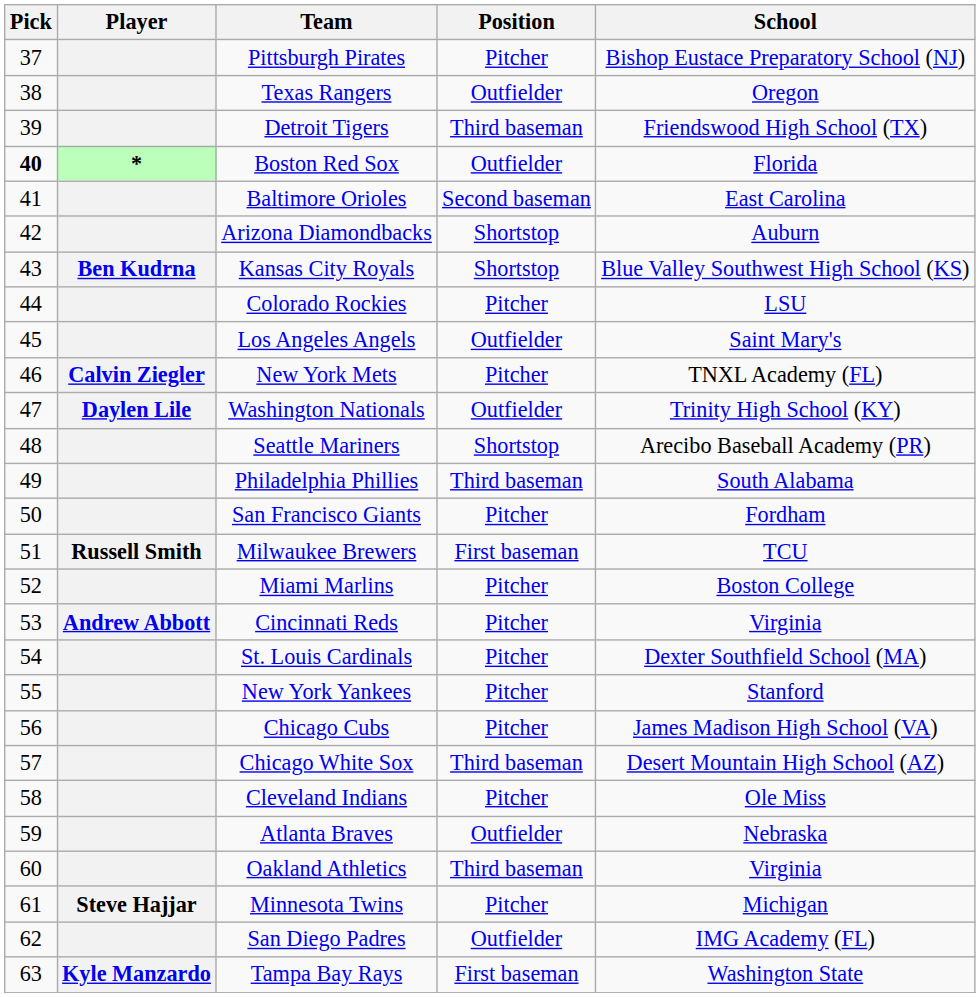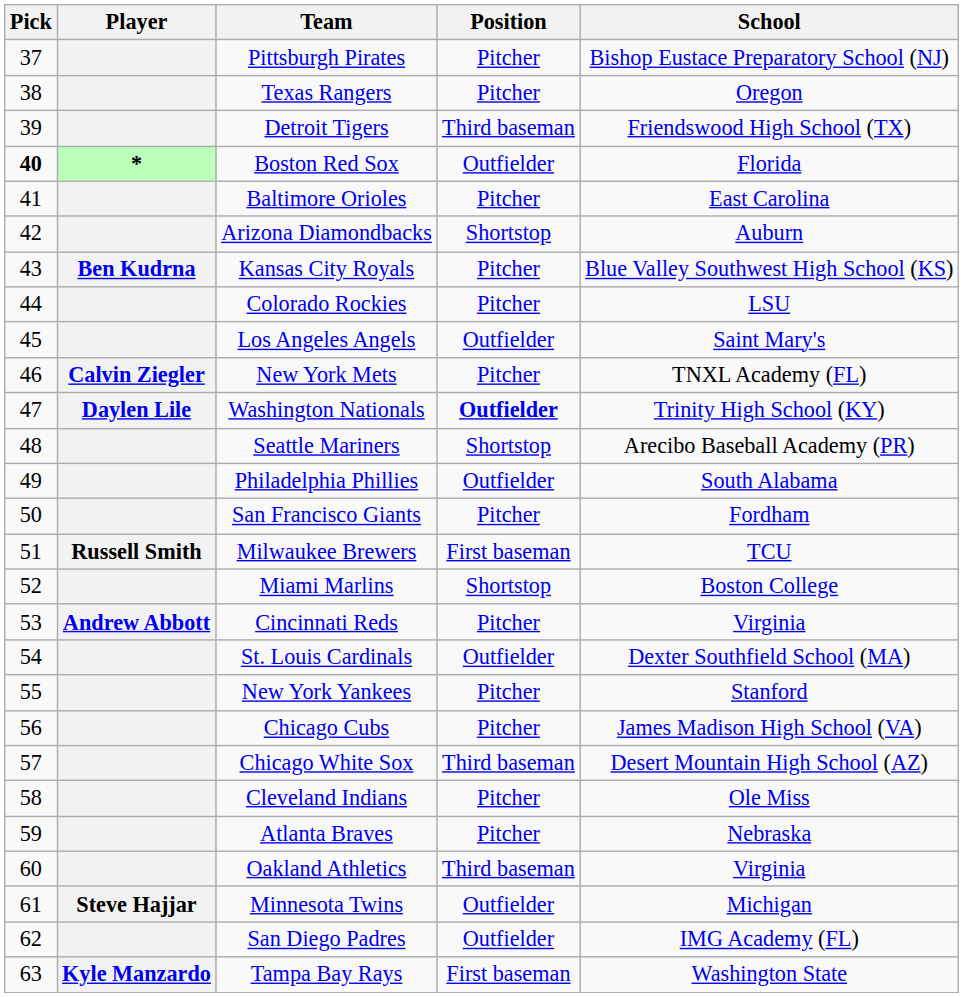(516, 92) Outfielder -> (508, 92) Pitcher
(516, 198) Second baseman -> (508, 198) Pitcher
(516, 269) Shortstop -> (508, 269) Pitcher
(516, 410) normal -> (508, 410) bold
(516, 480) Third baseman -> (508, 480) Outfielder
(516, 586) Pitcher -> (508, 586) Shortstop
(516, 657) Pitcher -> (508, 657) Outfielder
(516, 833) Outfielder -> (508, 833) Pitcher
(516, 903) Pitcher -> (508, 903) Outfielder
